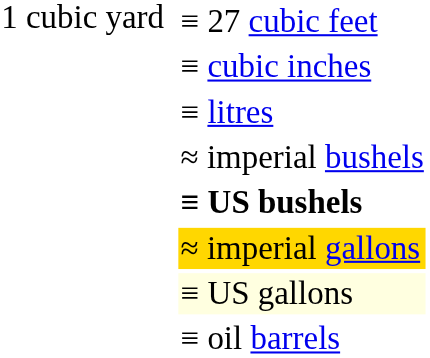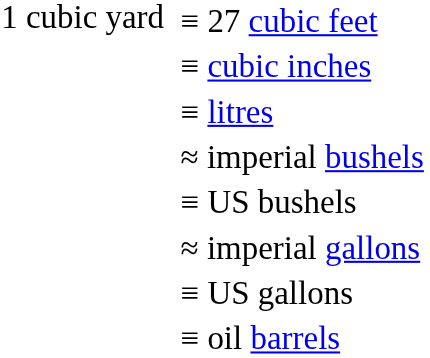(271, 202) bold -> (269, 202) normal
(300, 247) gold background -> (300, 247) no background
(267, 293) lightyellow background -> (267, 293) no background
